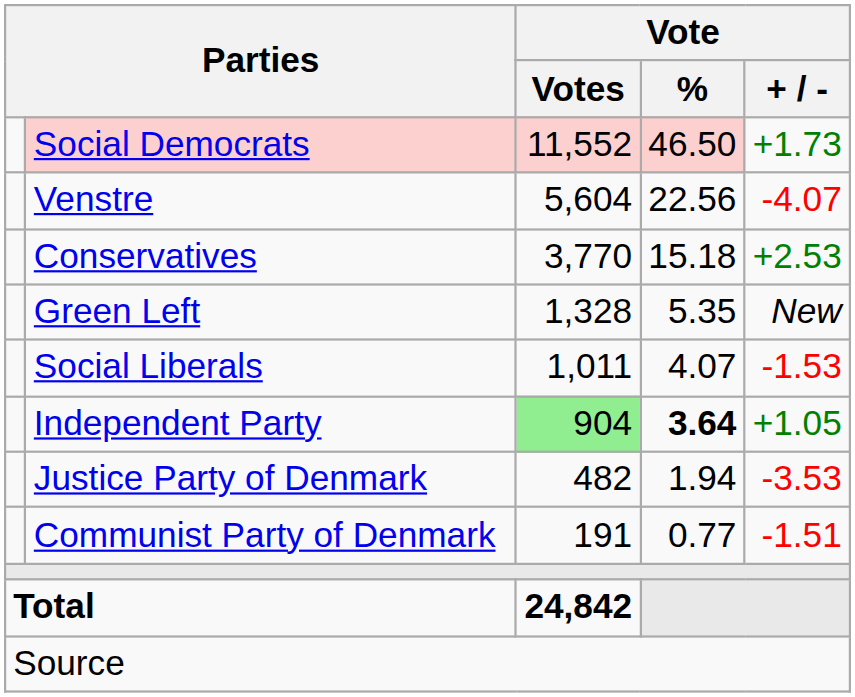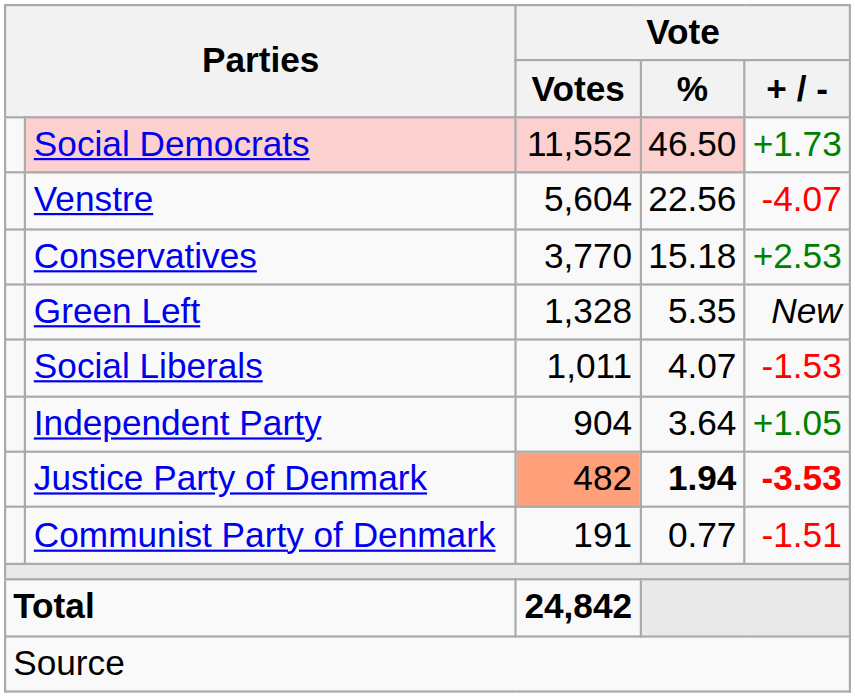(603, 423) lightgreen background -> (603, 423) no background
(702, 423) bold -> (702, 423) normal
(603, 479) no background -> (603, 479) lightsalmon background
(702, 479) normal -> (702, 479) bold
(802, 479) normal -> (802, 479) bold
